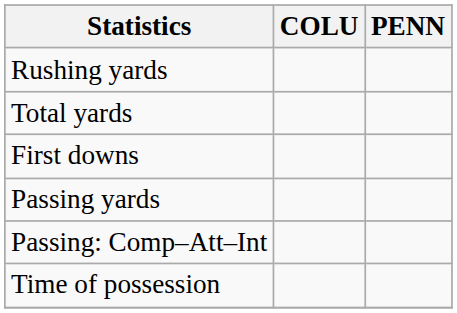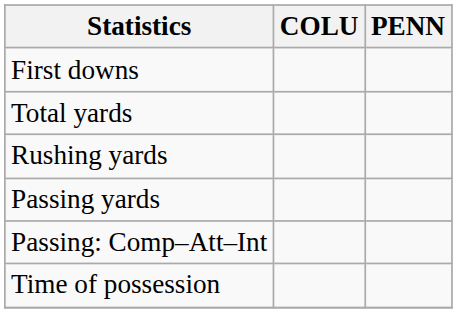rows swapped: (75, 155) <-> (89, 69)
